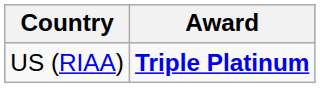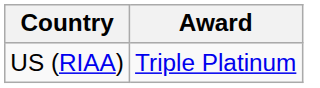(222, 62) bold -> (216, 62) normal
